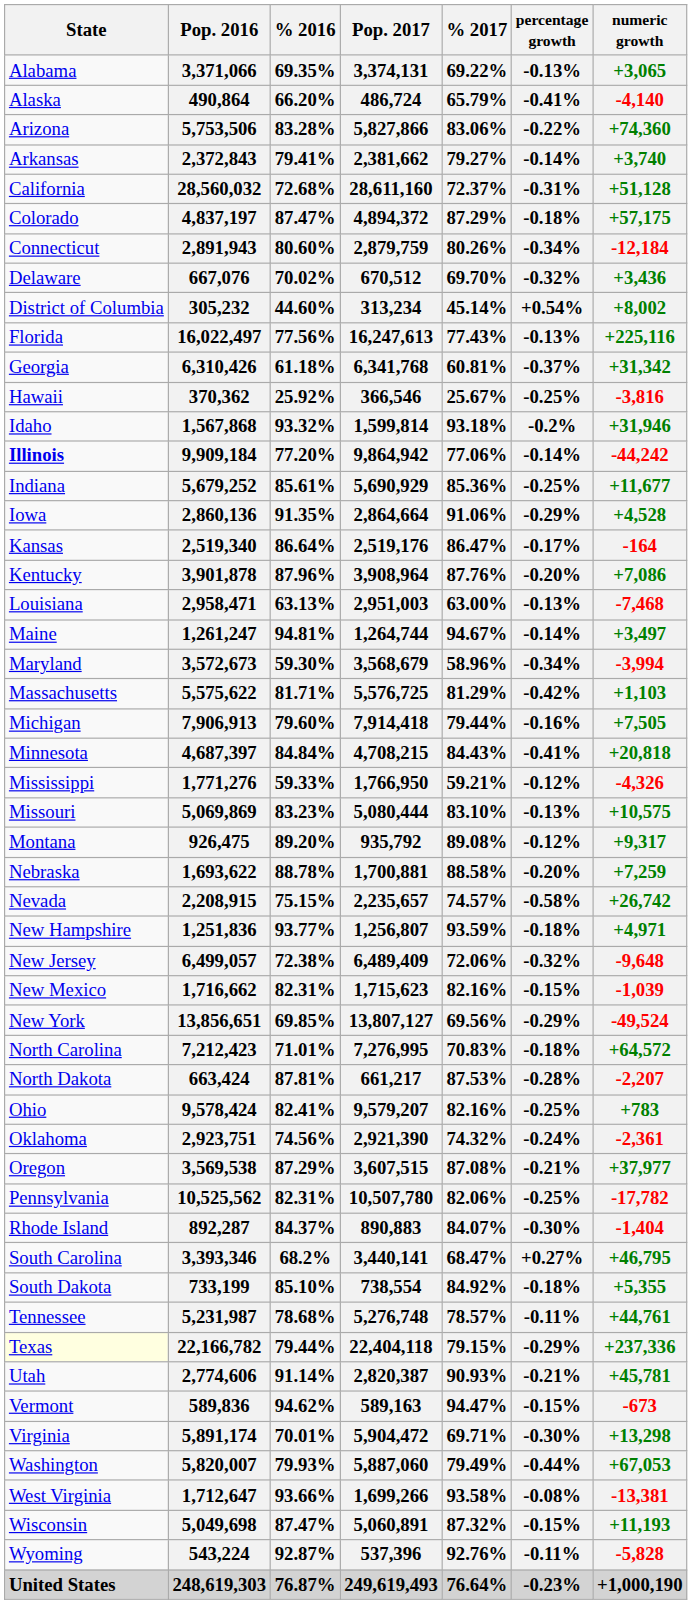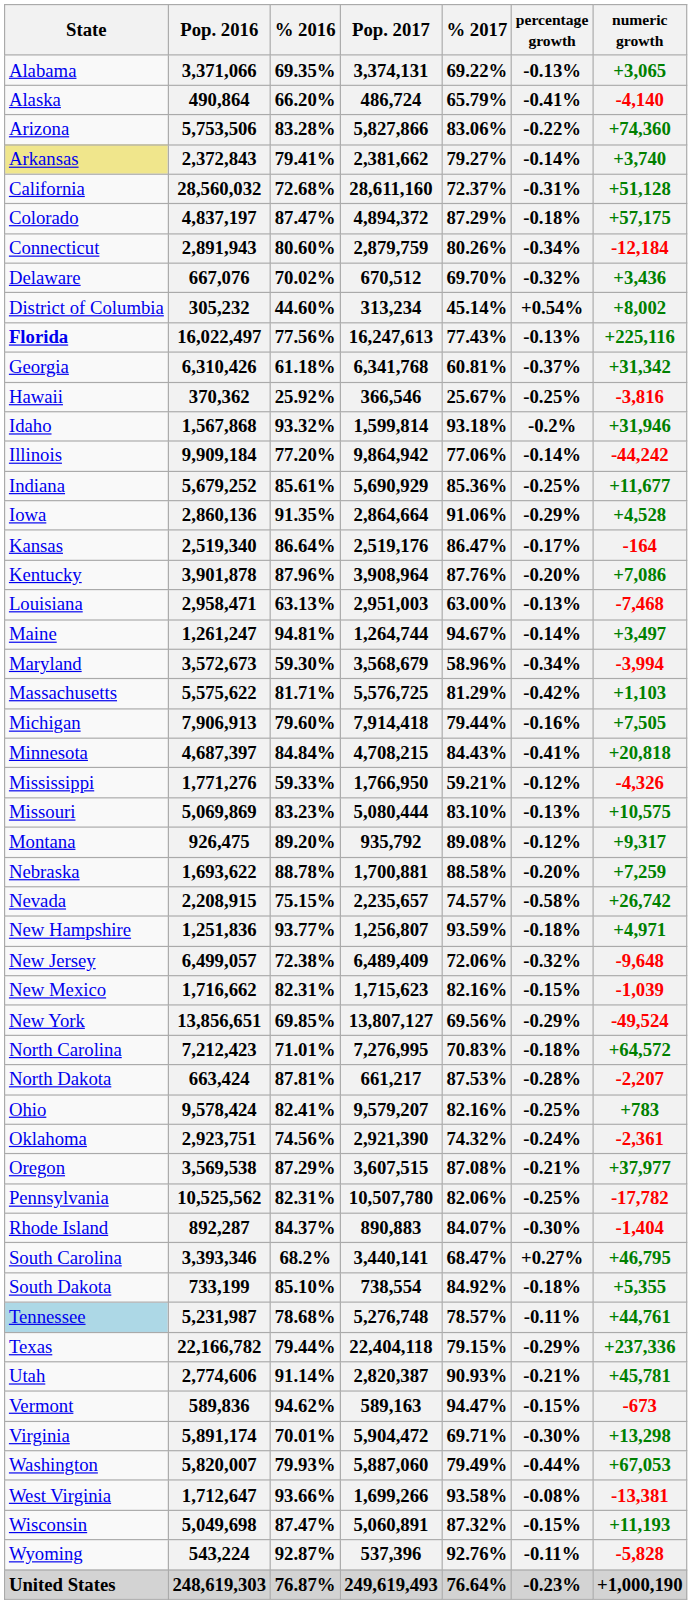(44, 159) no background -> (44, 159) khaki background
(36, 337) normal -> (39, 337) bold
(36, 456) bold -> (35, 456) normal
(47, 1317) no background -> (47, 1317) lightblue background
(31, 1346) lightyellow background -> (31, 1346) no background
